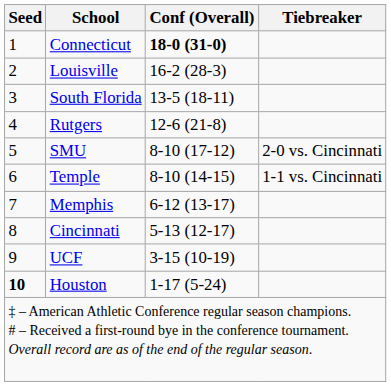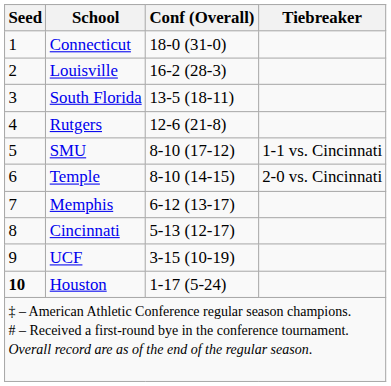(188, 44) bold -> (188, 44) normal
(322, 151) 2-0 vs. Cincinnati -> (322, 151) 1-1 vs. Cincinnati
(322, 177) 1-1 vs. Cincinnati -> (322, 177) 2-0 vs. Cincinnati
